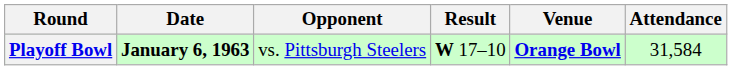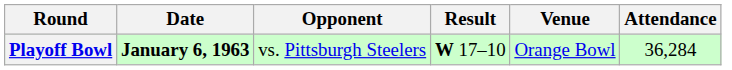(568, 49) bold -> (565, 49) normal
(676, 49) 31,584 -> (670, 49) 36,284
